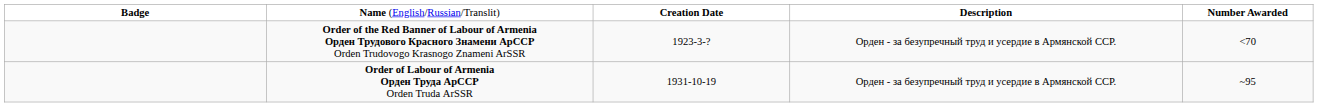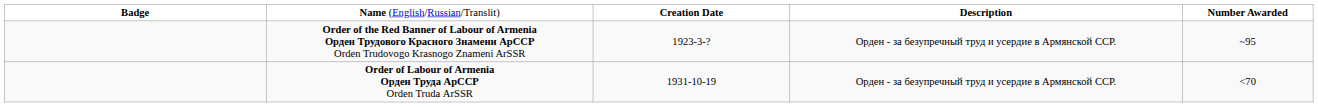(1248, 41) <70 -> (1248, 41) ~95
(1248, 82) ~95 -> (1248, 82) <70
